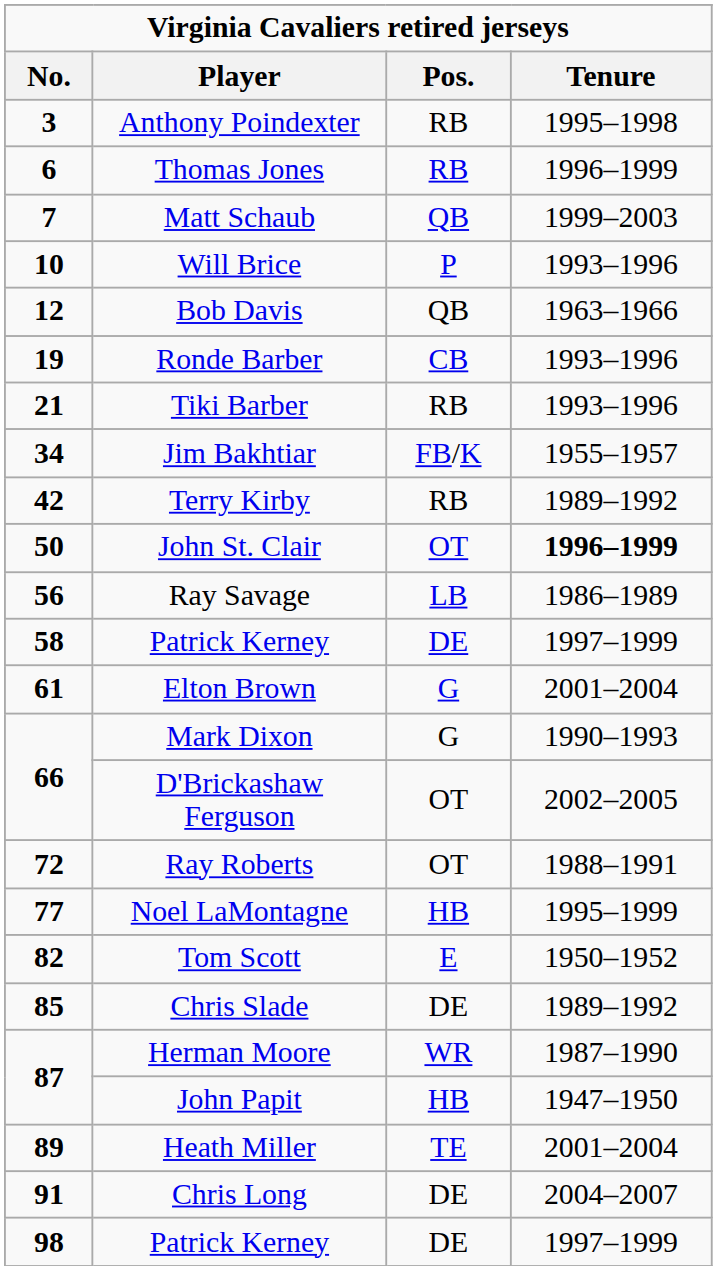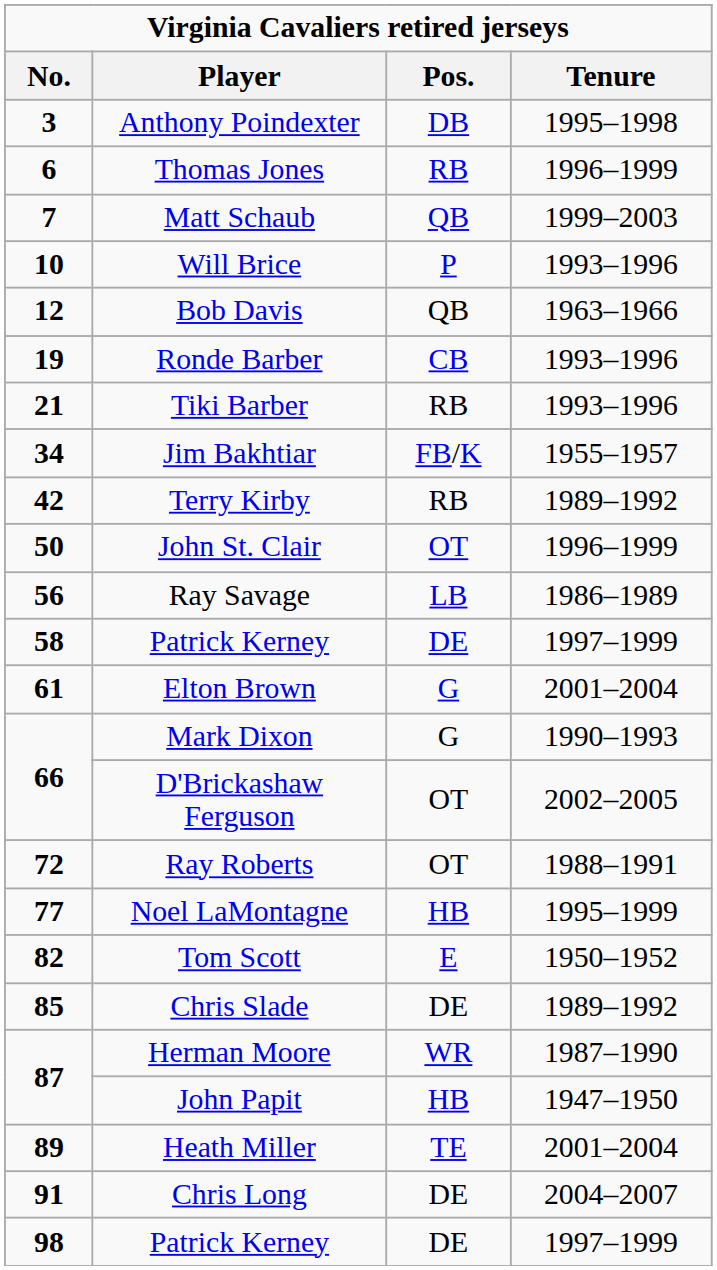(448, 122) RB -> (448, 122) DB
(611, 547) bold -> (611, 547) normal
